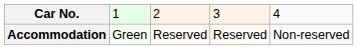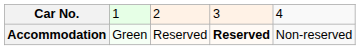(240, 34) normal -> (241, 34) bold
